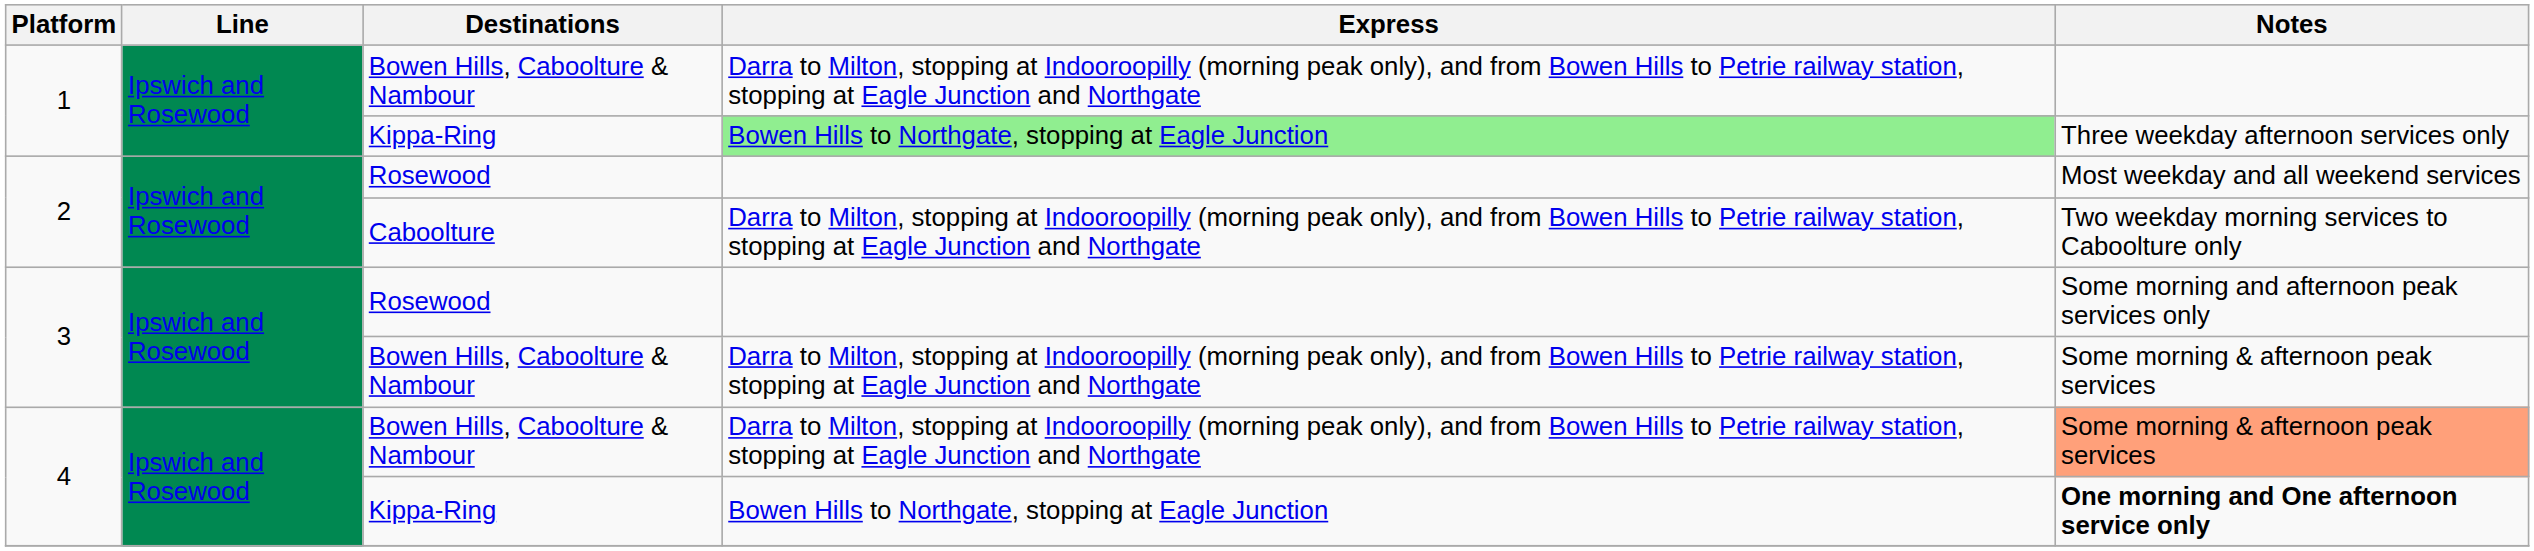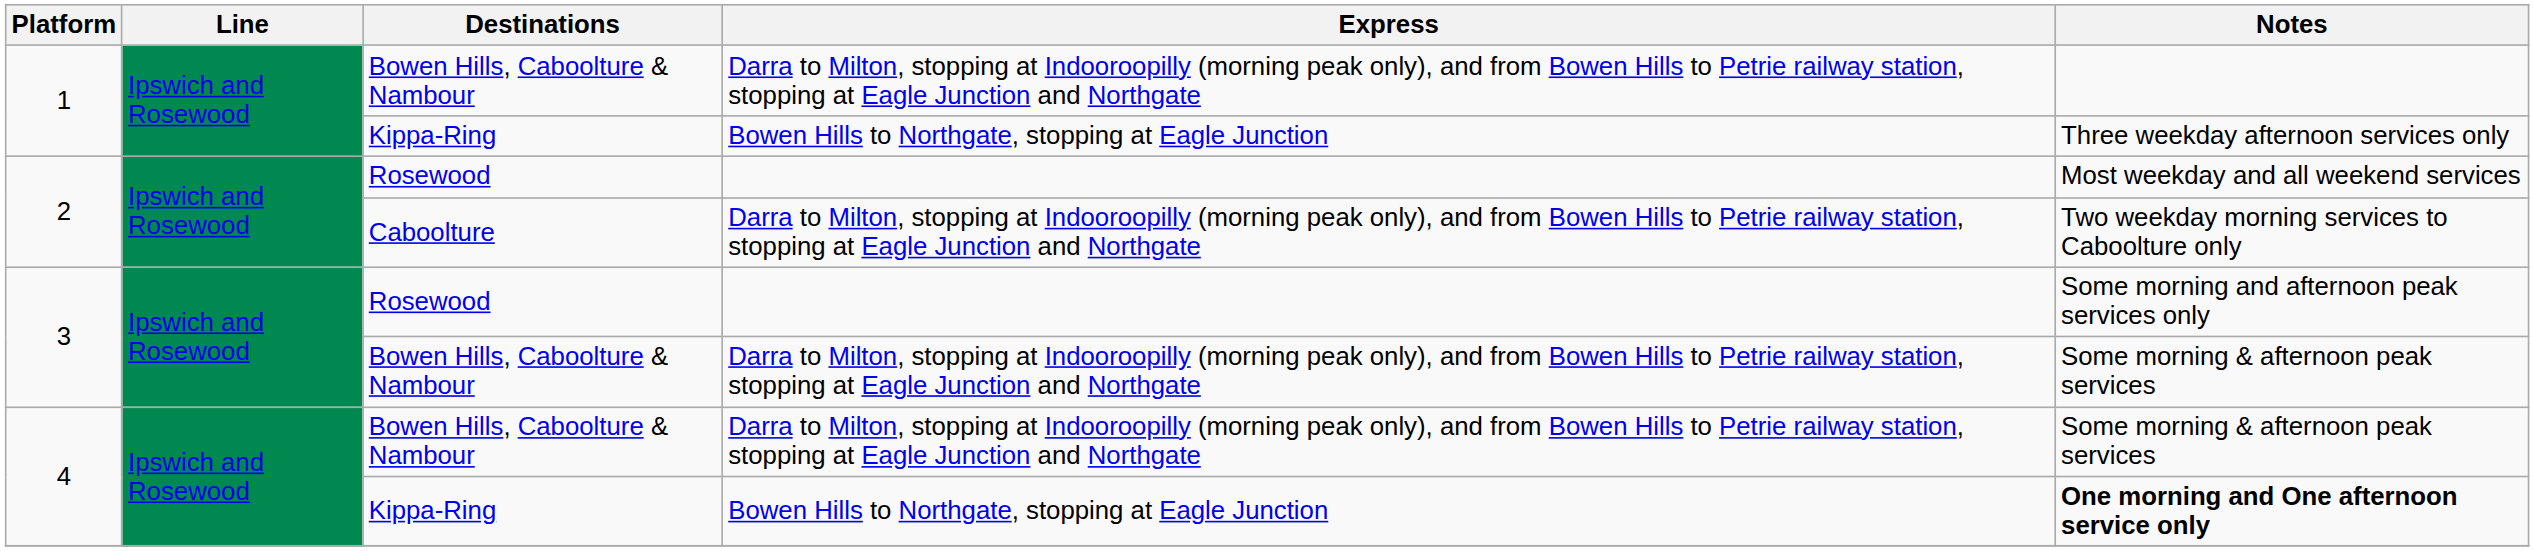(1028, 135) lightgreen background -> (1028, 135) no background
(2247, 441) lightsalmon background -> (2247, 441) no background
